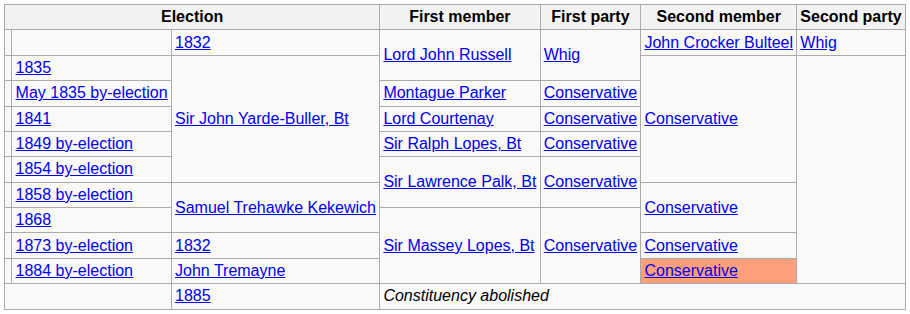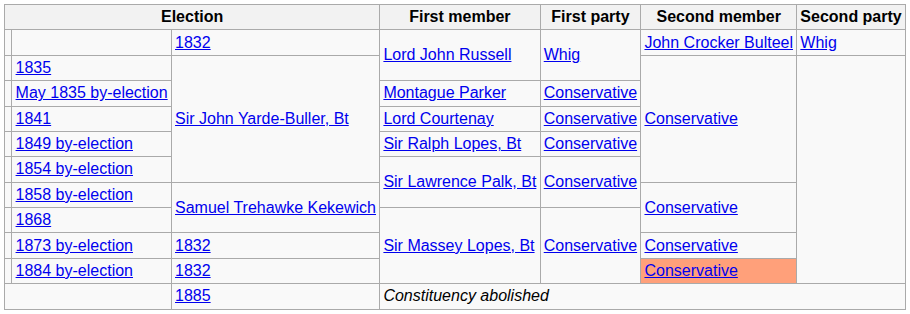(230, 270) John Tremayne -> (193, 270) 1832
